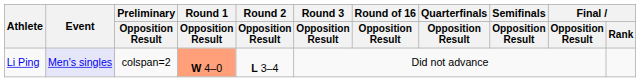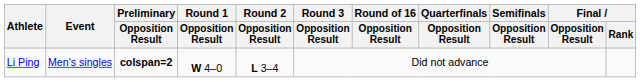(80, 63) lavender background -> (80, 63) no background
(146, 63) normal -> (146, 63) bold
(207, 69) lightsalmon background -> (207, 69) no background
